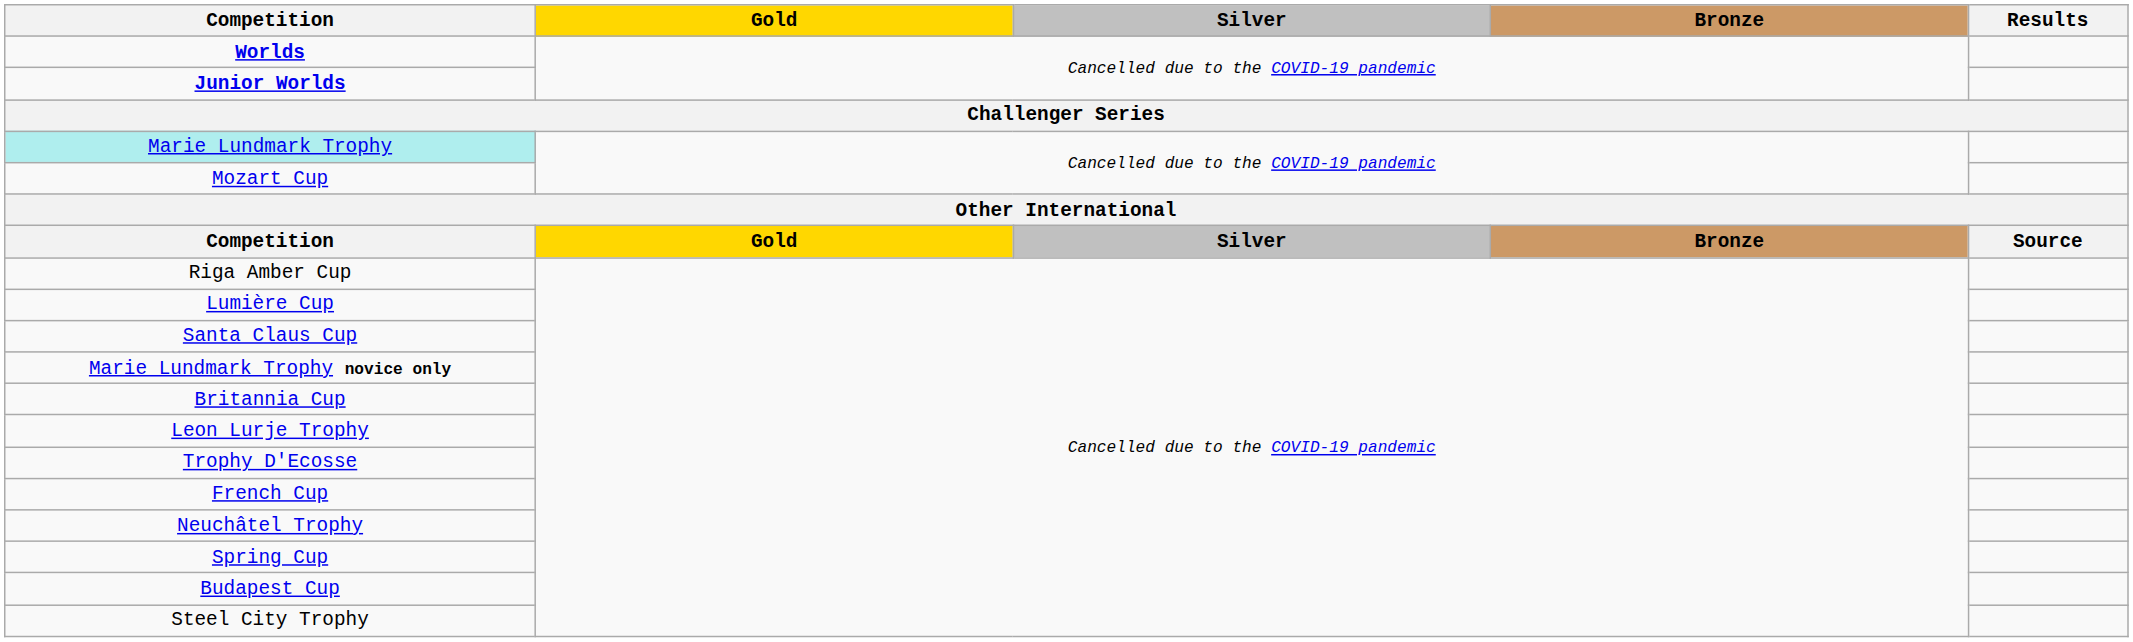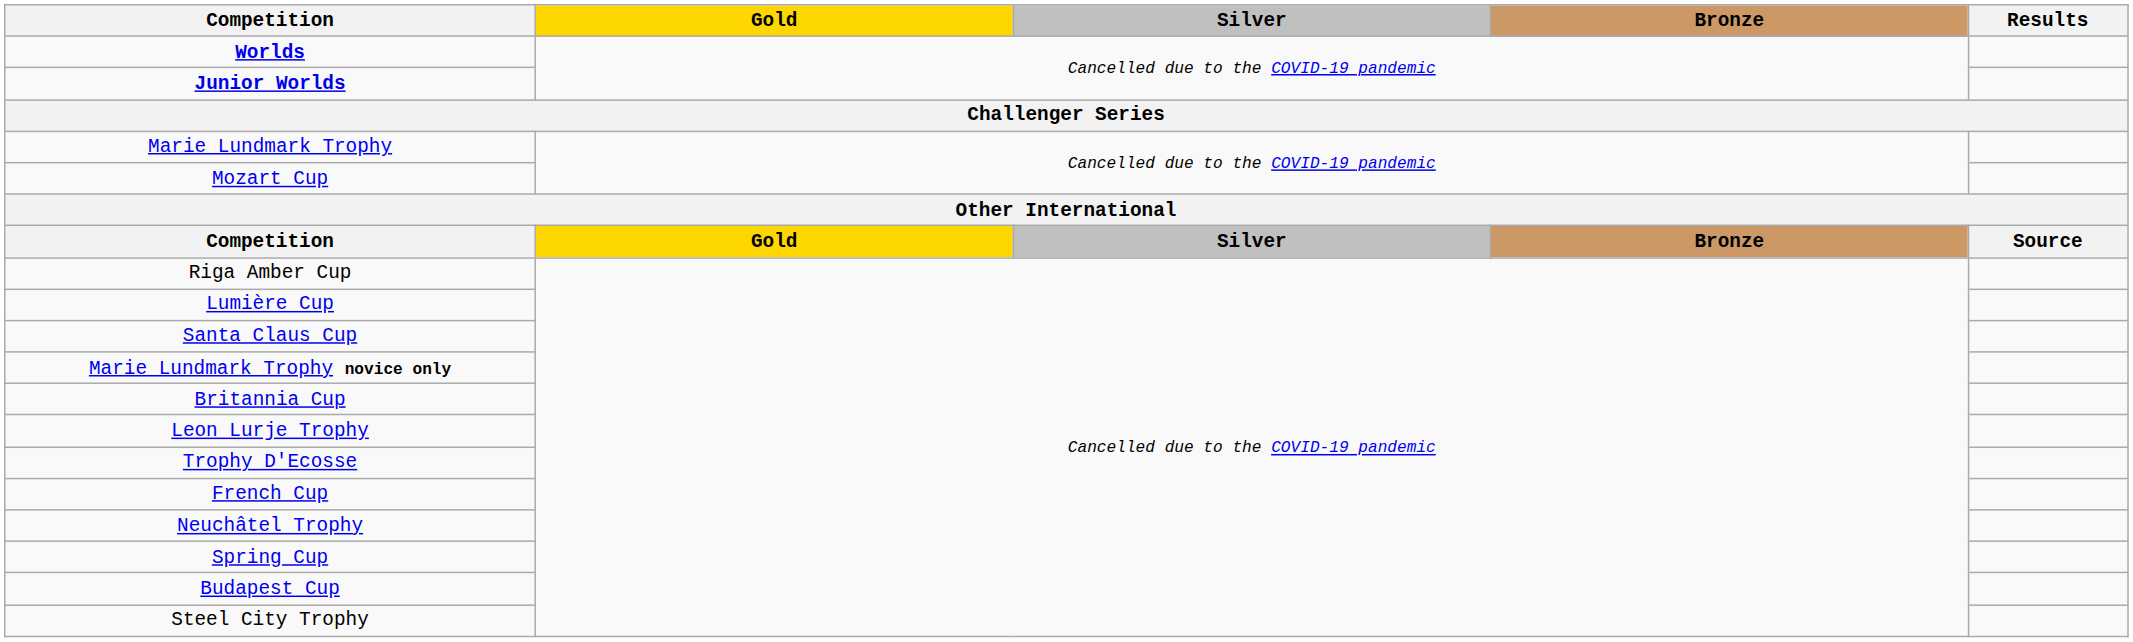(270, 147) paleturquoise background -> (270, 147) no background
